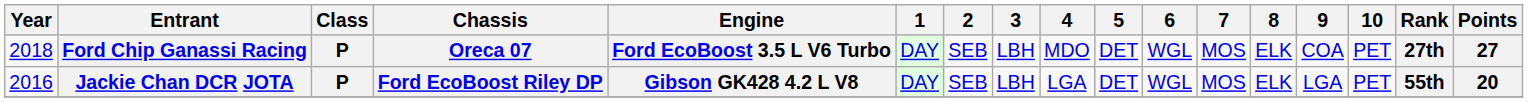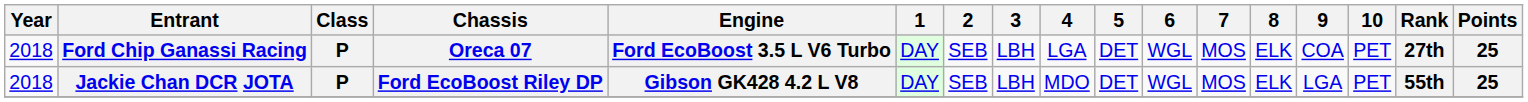(1067, 51) MDO -> (1067, 51) LGA
(1488, 51) 27 -> (1488, 51) 25
(31, 81) 2016 -> (31, 81) 2018
(1067, 81) LGA -> (1067, 81) MDO
(1488, 81) 20 -> (1488, 81) 25
